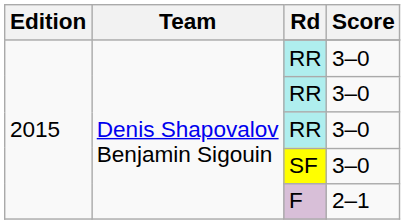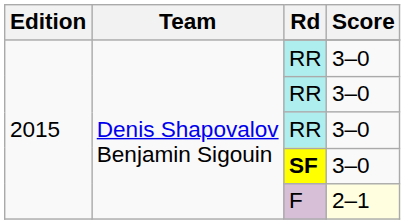(303, 165) normal -> (303, 165) bold
(351, 201) no background -> (351, 201) lightyellow background
